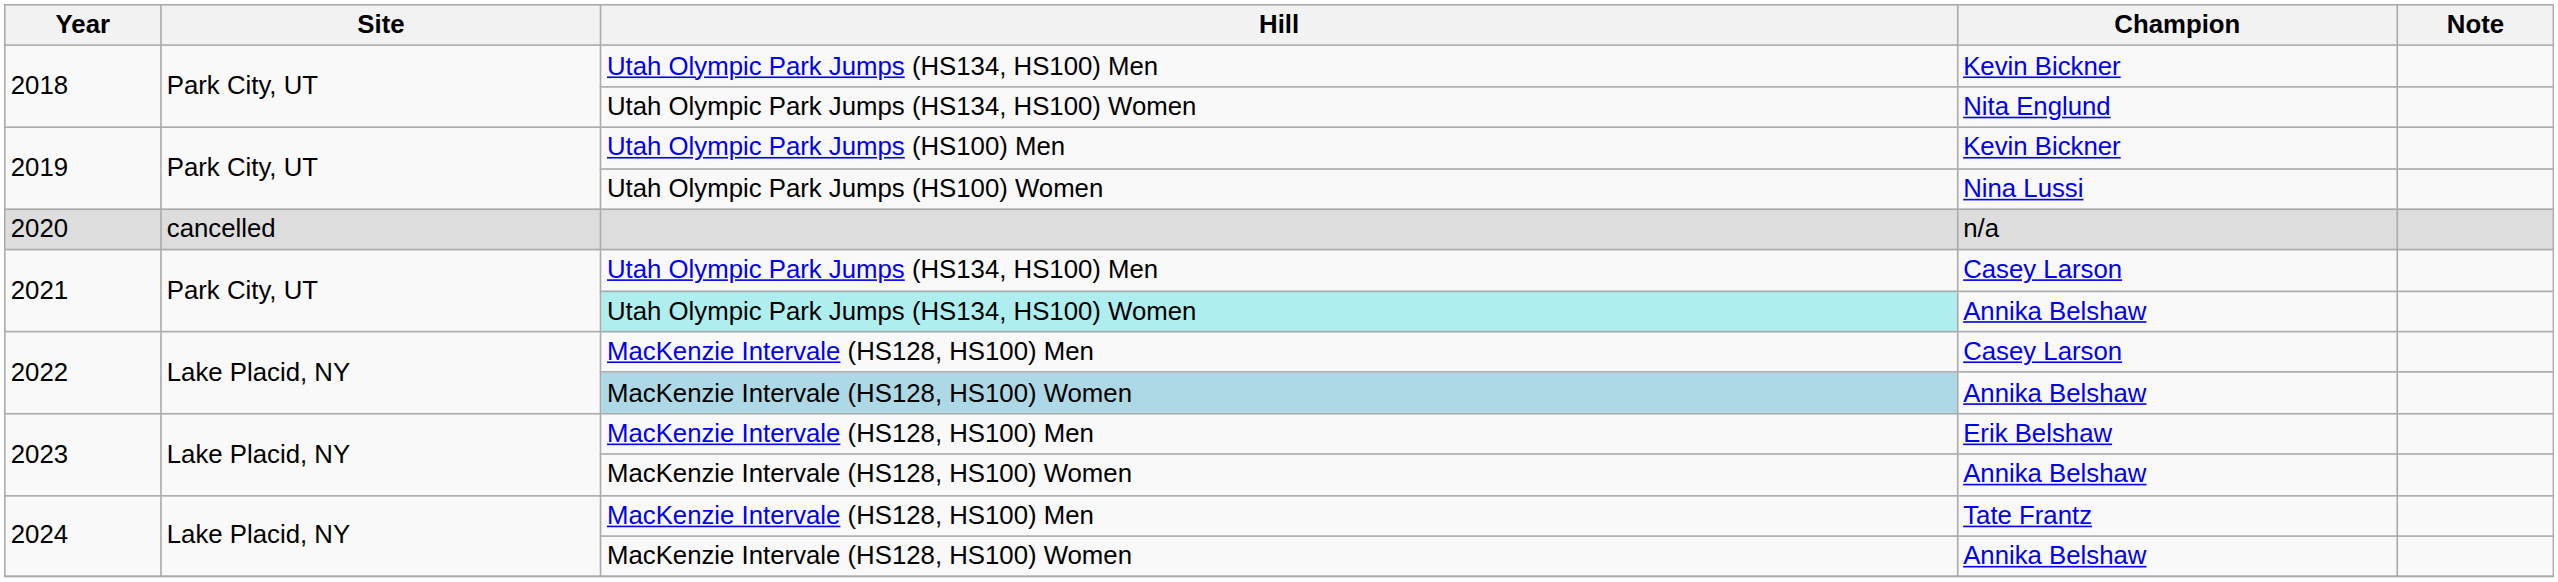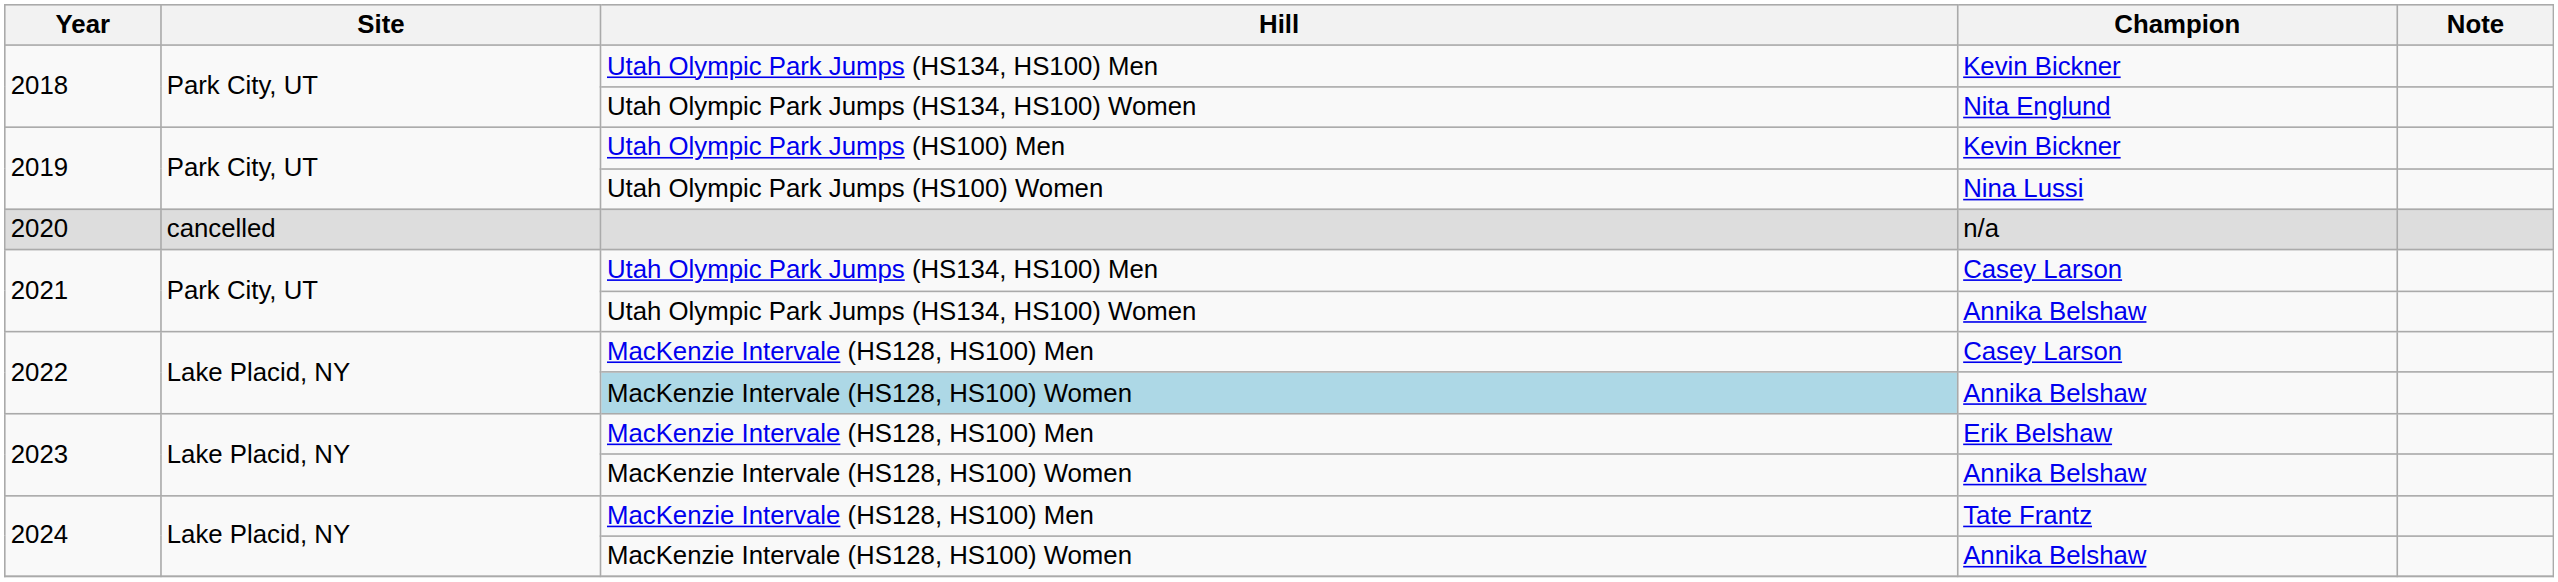(902, 310) paleturquoise background -> (902, 310) no background
